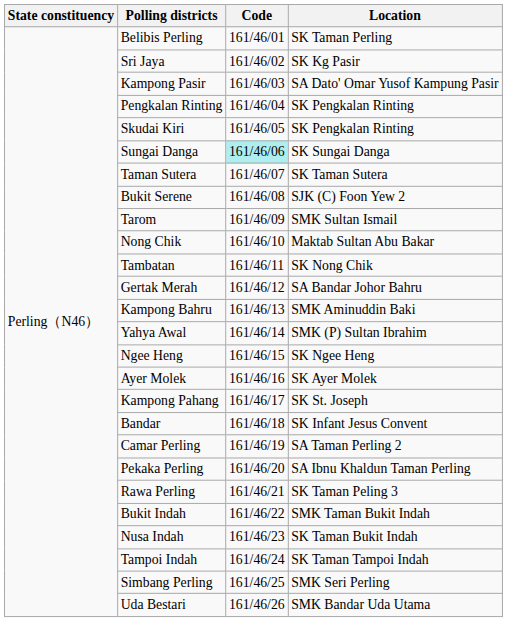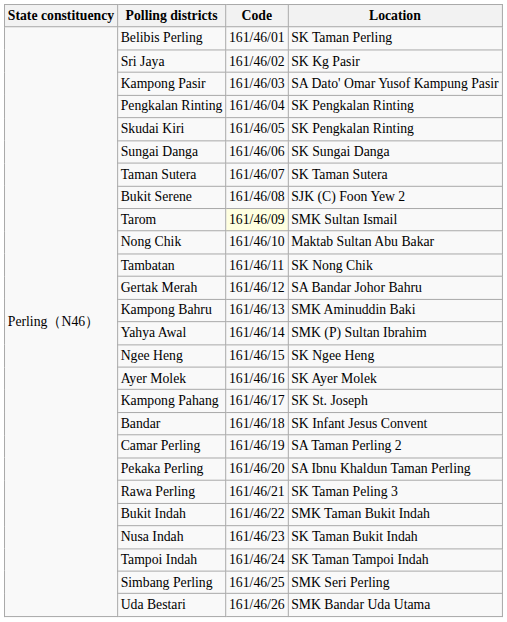(257, 151) paleturquoise background -> (257, 151) no background
(257, 219) no background -> (257, 219) lightyellow background
